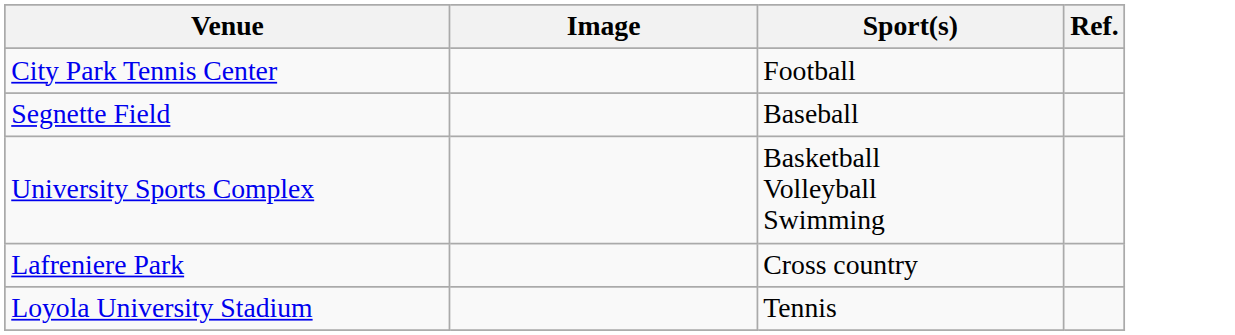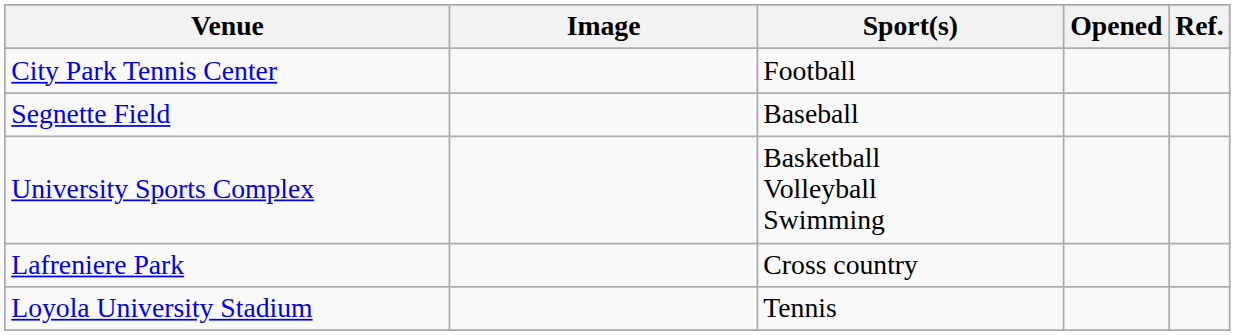+ column: (1116, 26)
